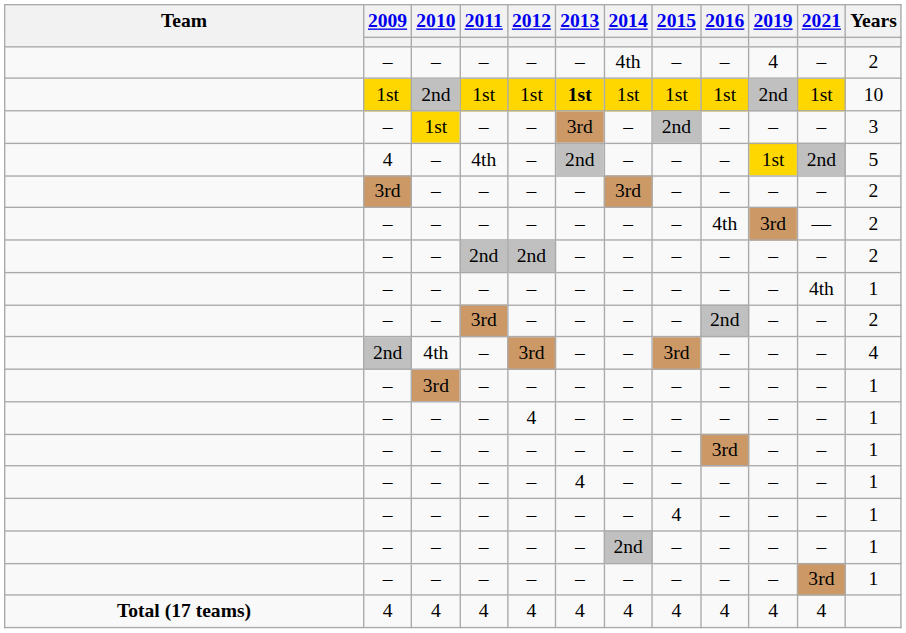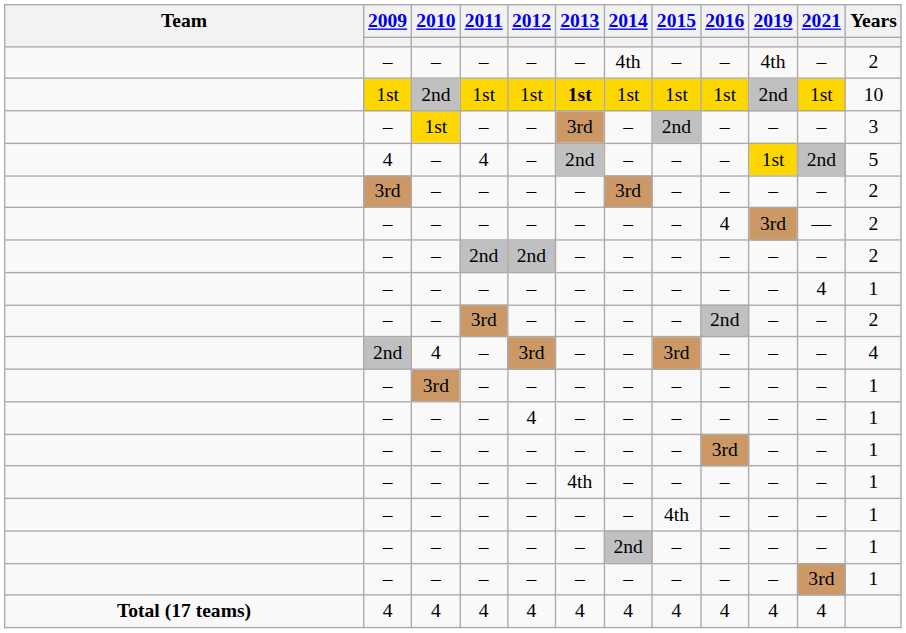(773, 62) 4 -> (773, 62) 4th
(484, 159) 4th -> (484, 159) 4
(725, 224) 4th -> (725, 224) 4
(821, 288) 4th -> (821, 288) 4
(436, 353) 4th -> (436, 353) 4
(580, 482) 4 -> (580, 482) 4th
(676, 514) 4 -> (676, 514) 4th
